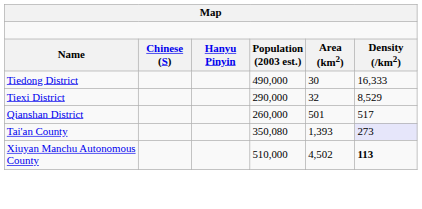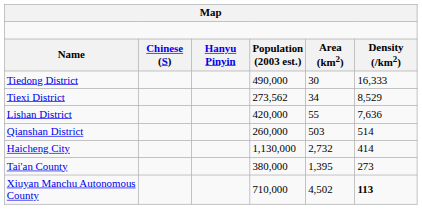(270, 97) 290,000 -> (270, 97) 273,562
(314, 97) 32 -> (314, 97) 34
+ row: (39, 114)
(316, 114) 501 -> (316, 131) 503
(366, 114) 517 -> (366, 131) 514
+ row: (38, 149)
(270, 131) 350,080 -> (270, 166) 380,000
(320, 131) 1,393 -> (320, 166) 1,395
(366, 131) lavender background -> (366, 166) no background
(270, 155) 510,000 -> (270, 189) 710,000
